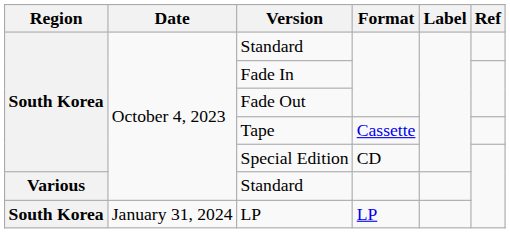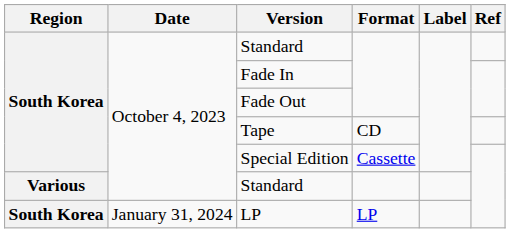(386, 130) Cassette -> (369, 130) CD
(369, 158) CD -> (386, 158) Cassette
